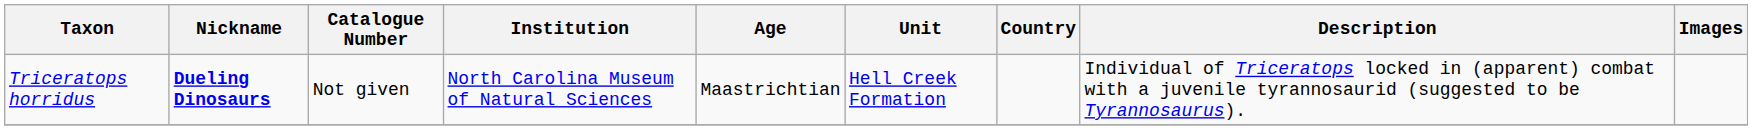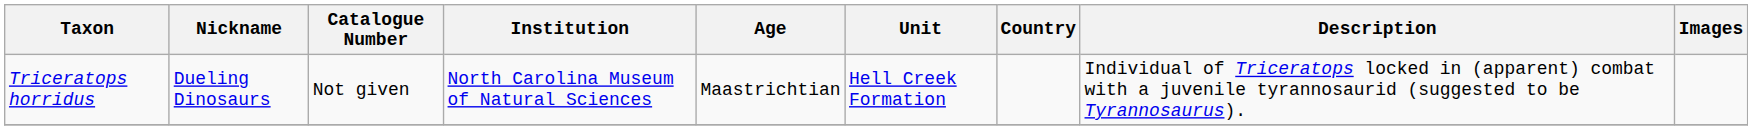(222, 90) bold -> (222, 90) normal
